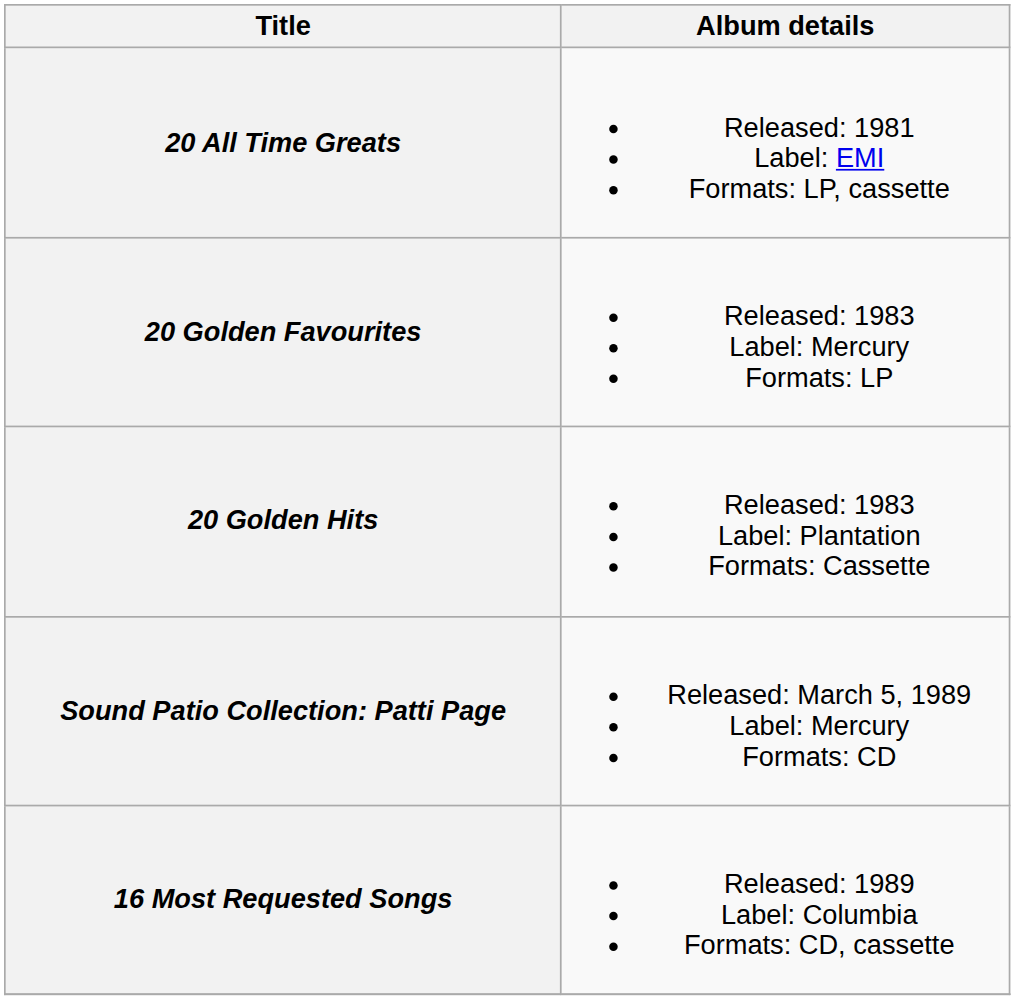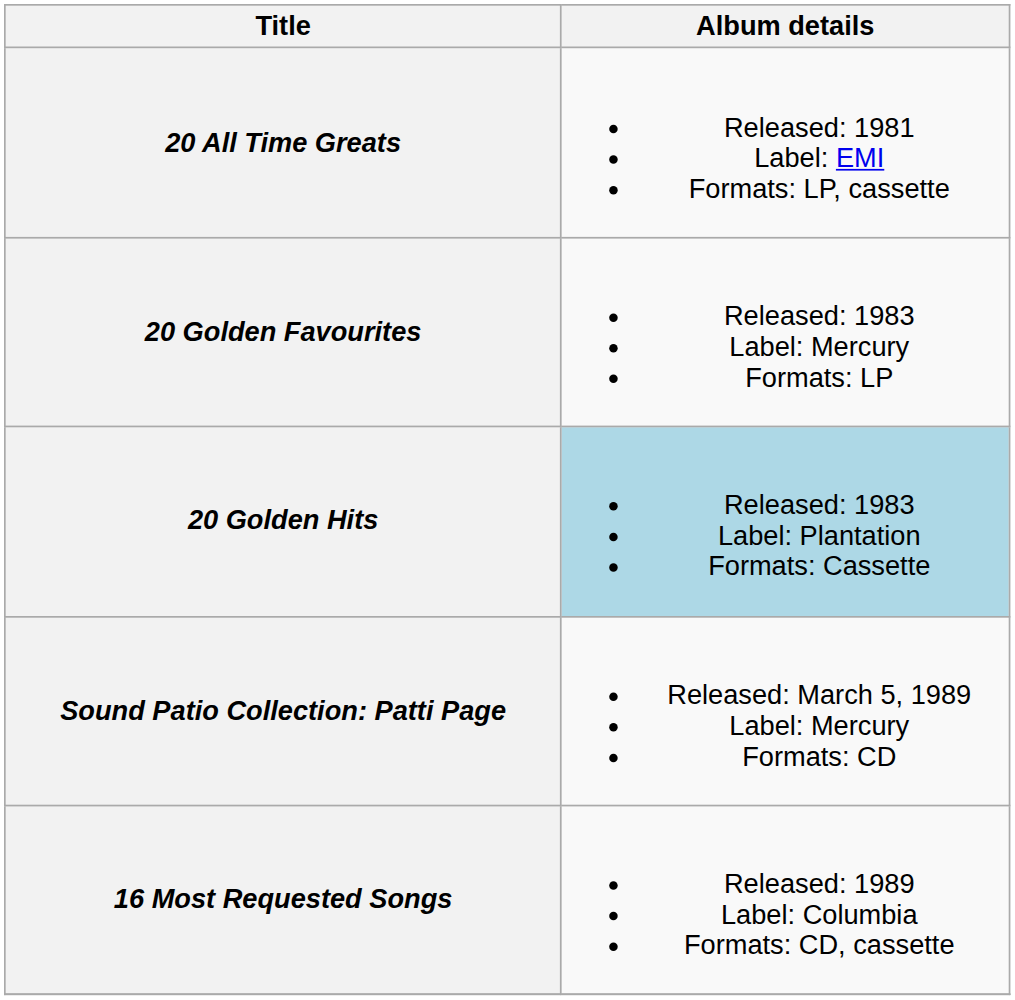(785, 537) no background -> (785, 537) lightblue background
